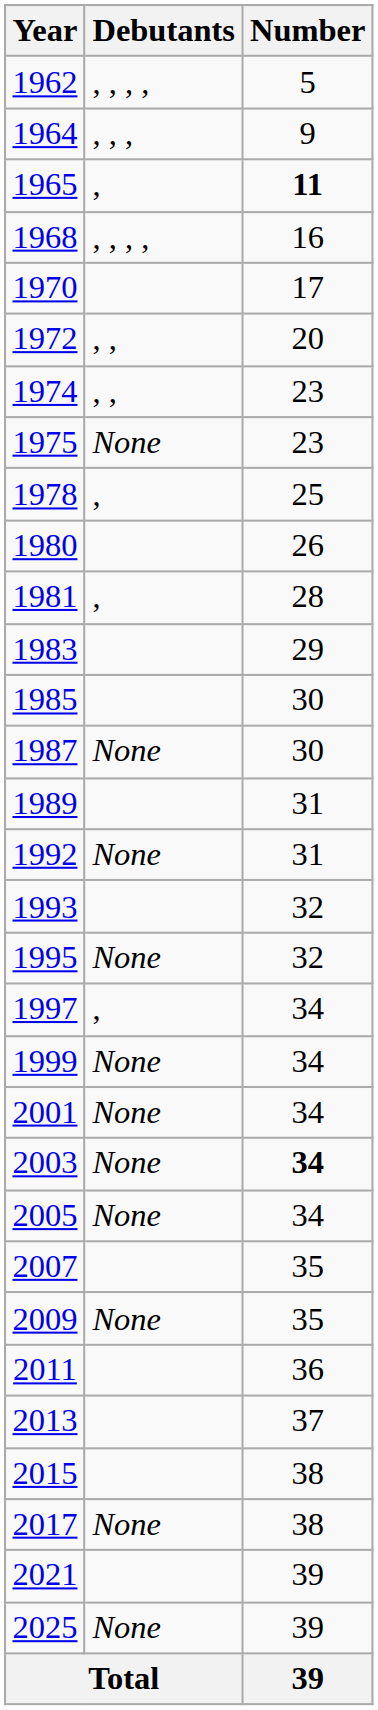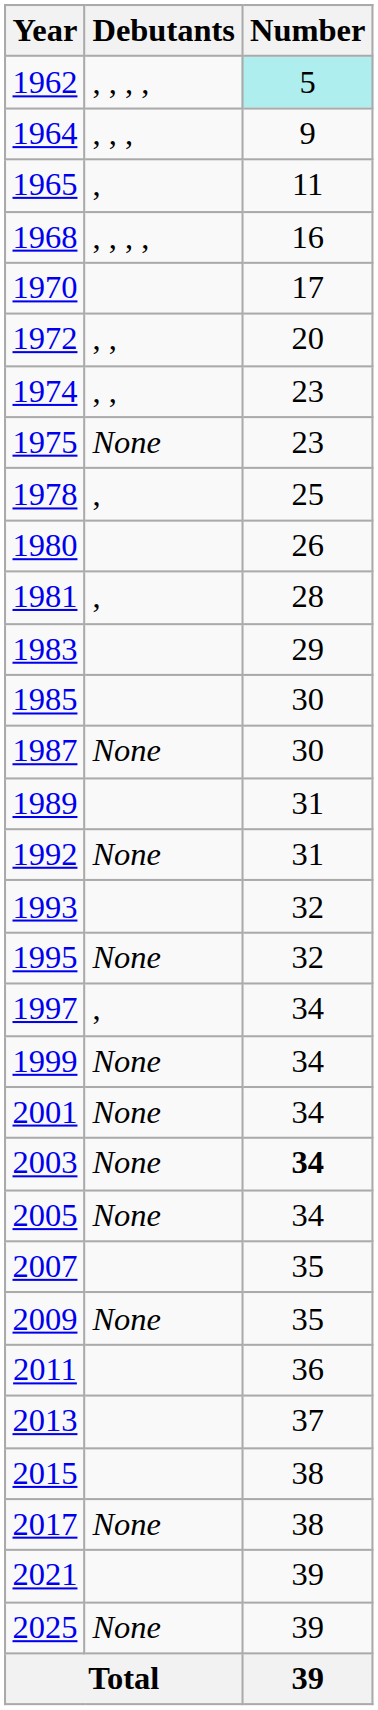(308, 81) no background -> (308, 81) paleturquoise background
(308, 184) bold -> (308, 184) normal
